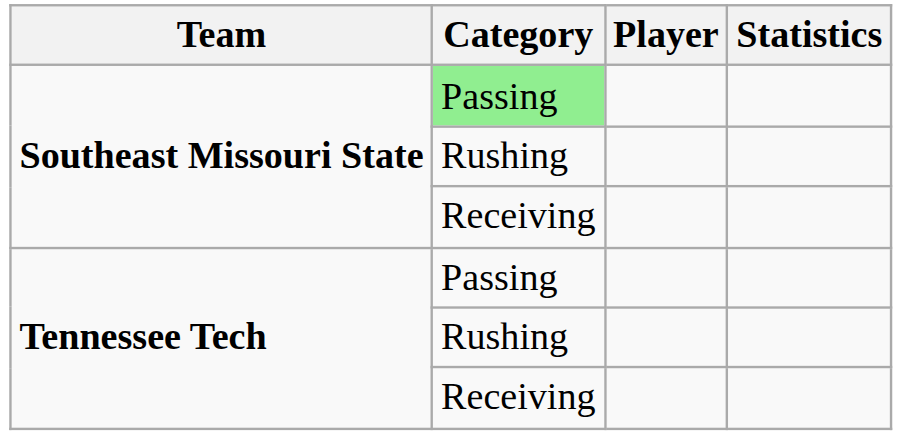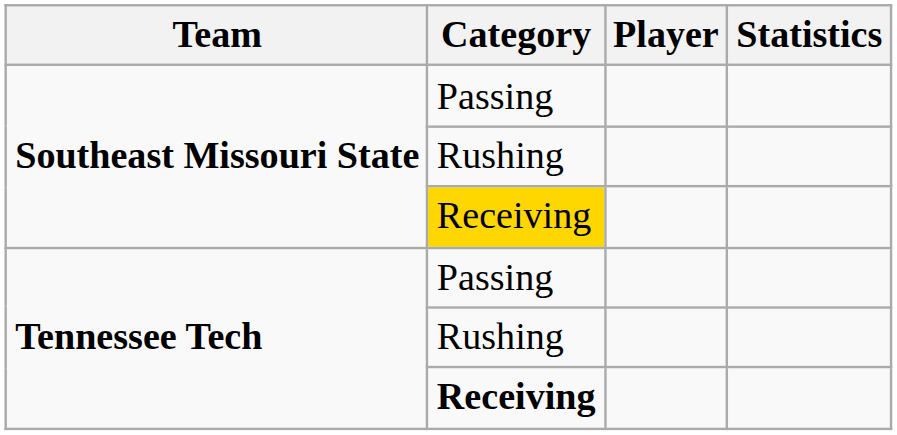(499, 95) lightgreen background -> (495, 95) no background
(518, 215) no background -> (514, 215) gold background
(518, 397) normal -> (516, 397) bold
